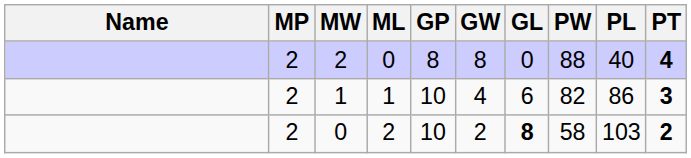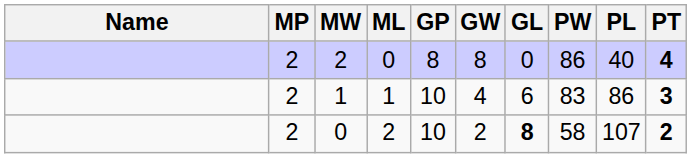(573, 59) 88 -> (573, 59) 86
(573, 96) 82 -> (573, 96) 83
(621, 133) 103 -> (621, 133) 107
